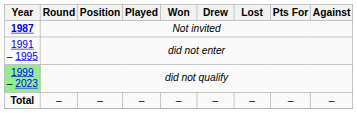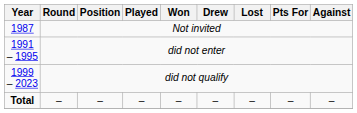(22, 28) bold -> (22, 28) normal
(22, 78) lightgreen background -> (22, 78) no background
